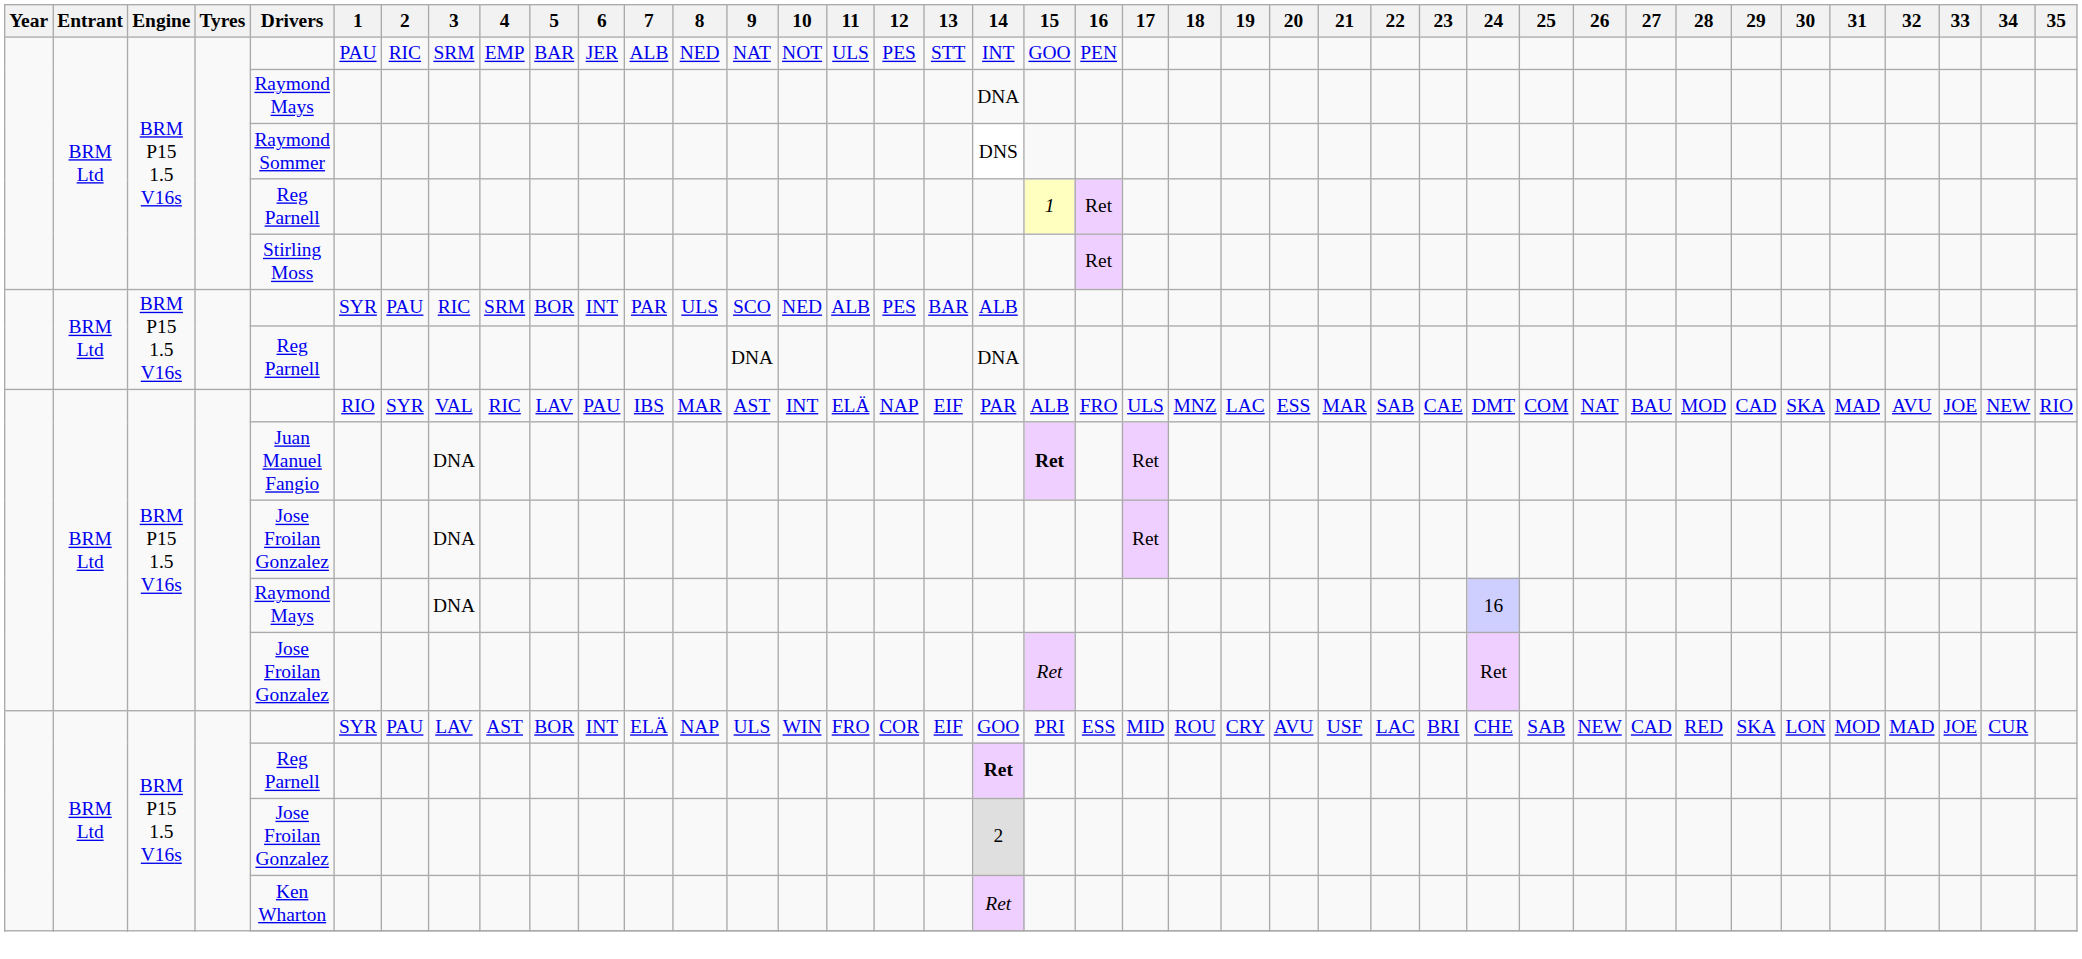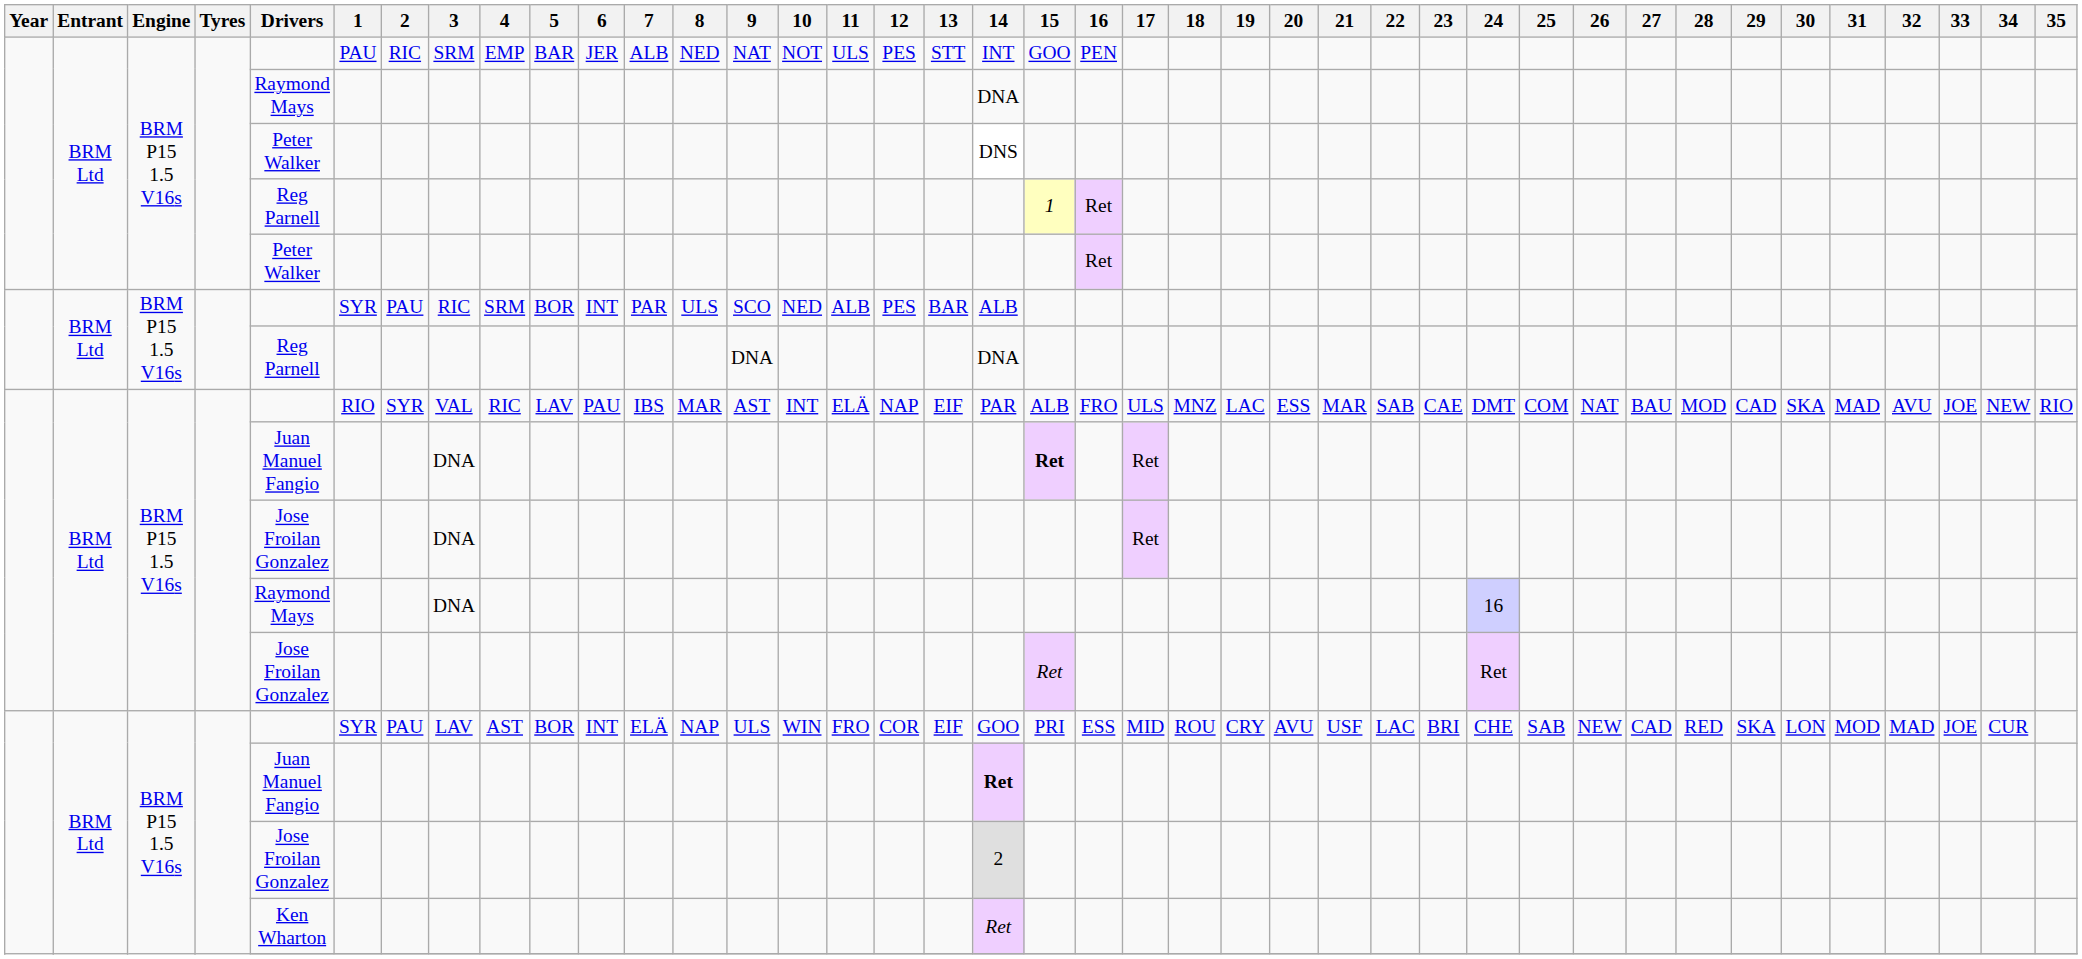(292, 151) Raymond Sommer -> (292, 151) Peter Walker
(292, 261) Stirling Moss -> (292, 261) Peter Walker
(292, 770) Reg Parnell -> (292, 781) Juan Manuel Fangio
